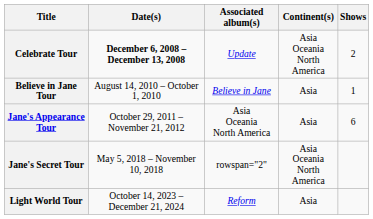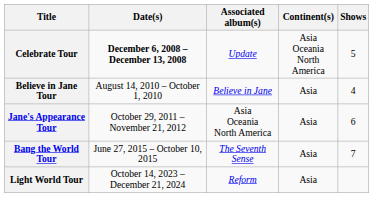(353, 54) 2 -> (353, 54) 5
(353, 91) 1 -> (353, 91) 4
+ row: (46, 154)
- row: (46, 164)
